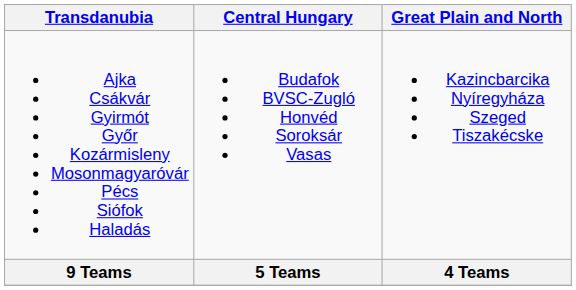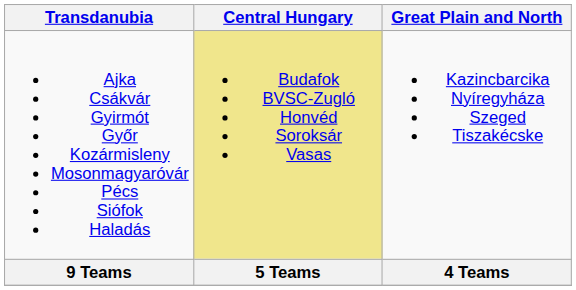(288, 117) no background -> (288, 117) khaki background
